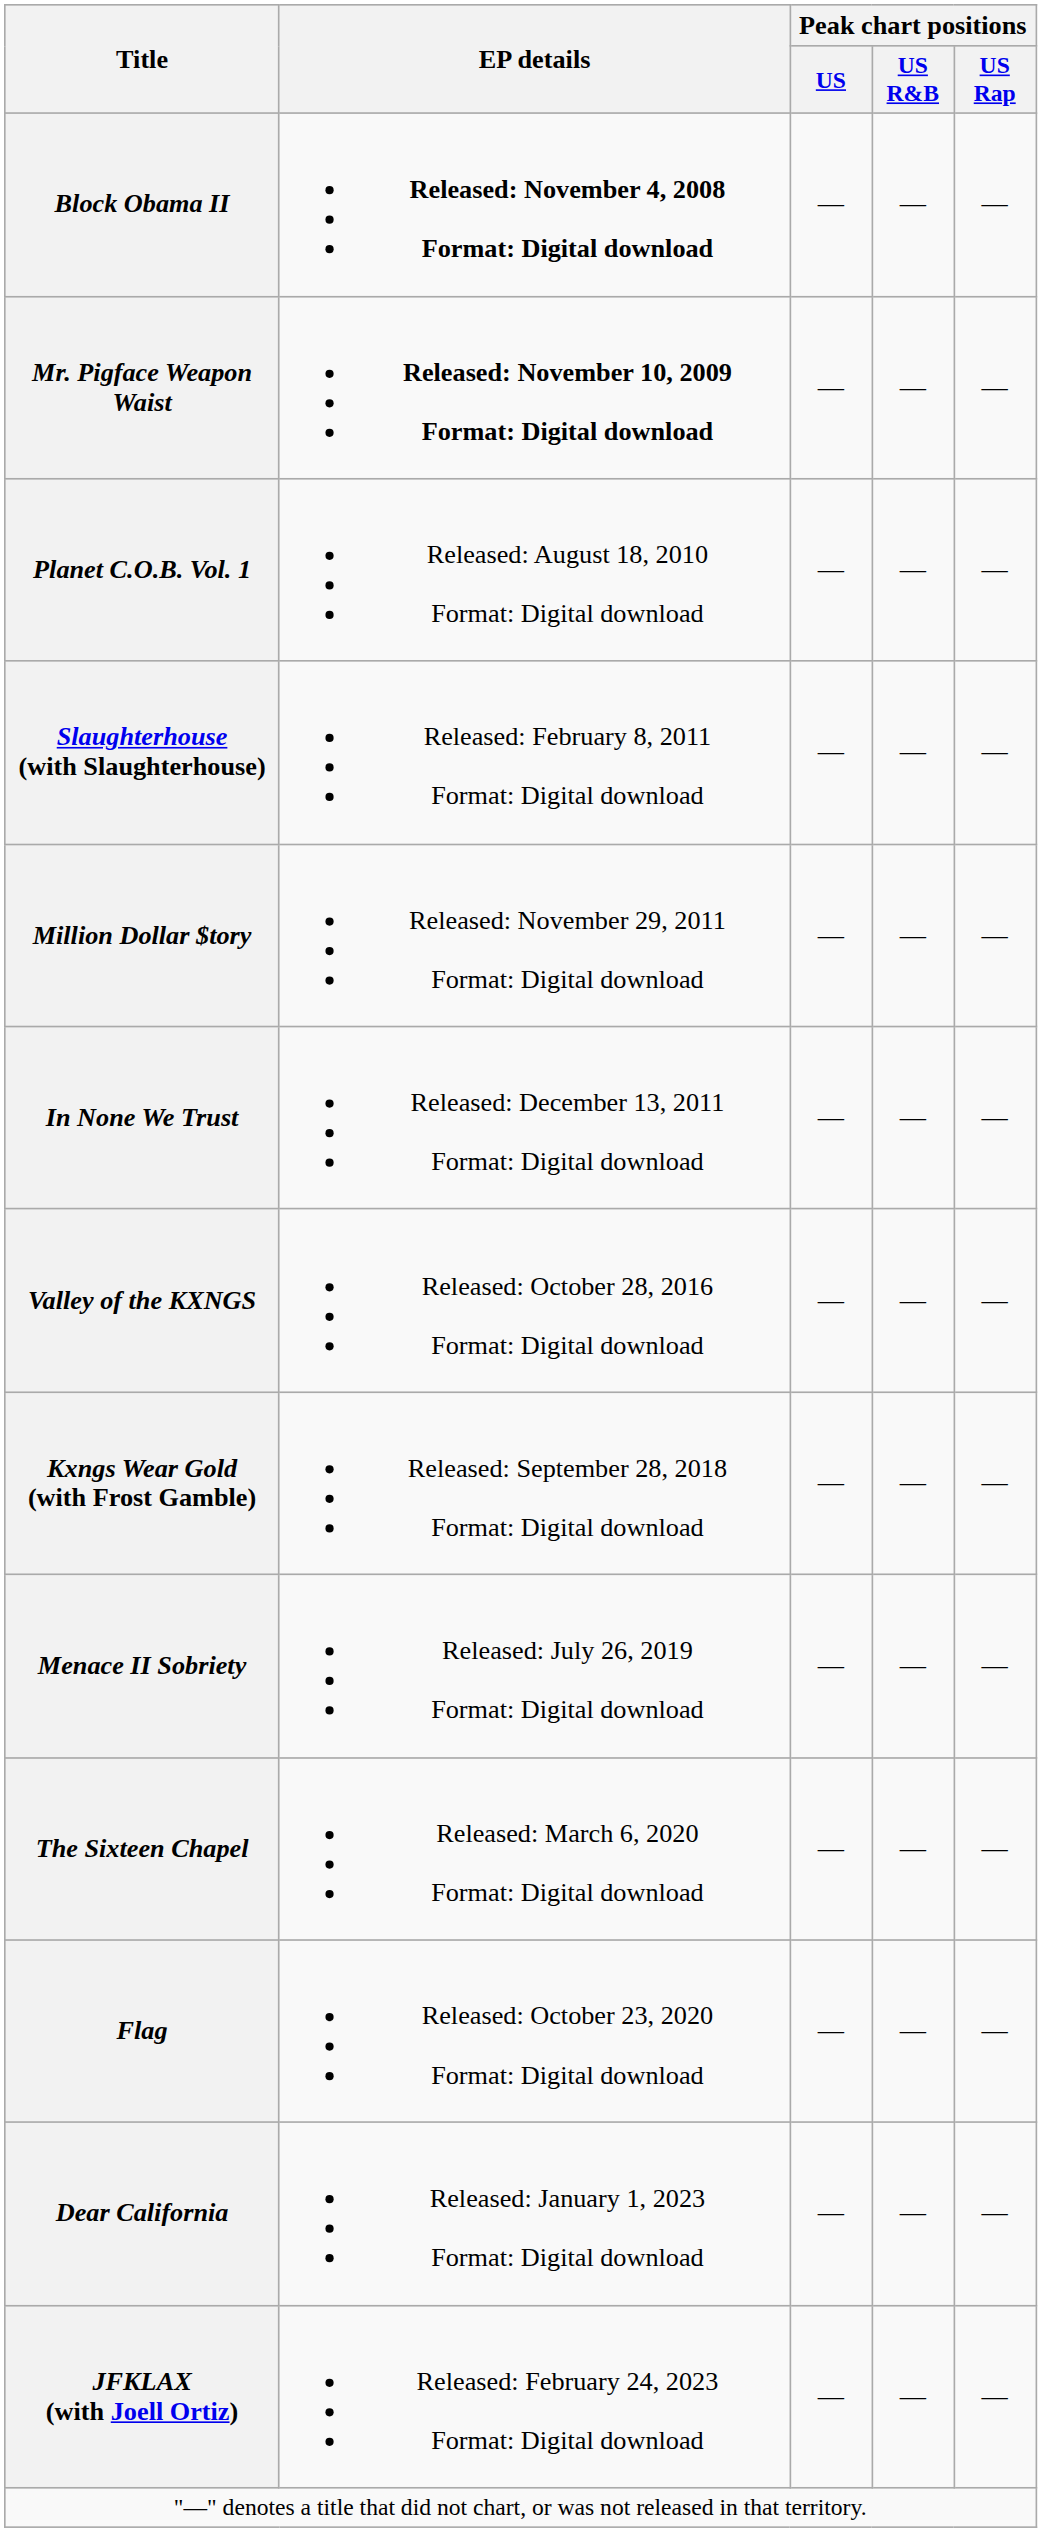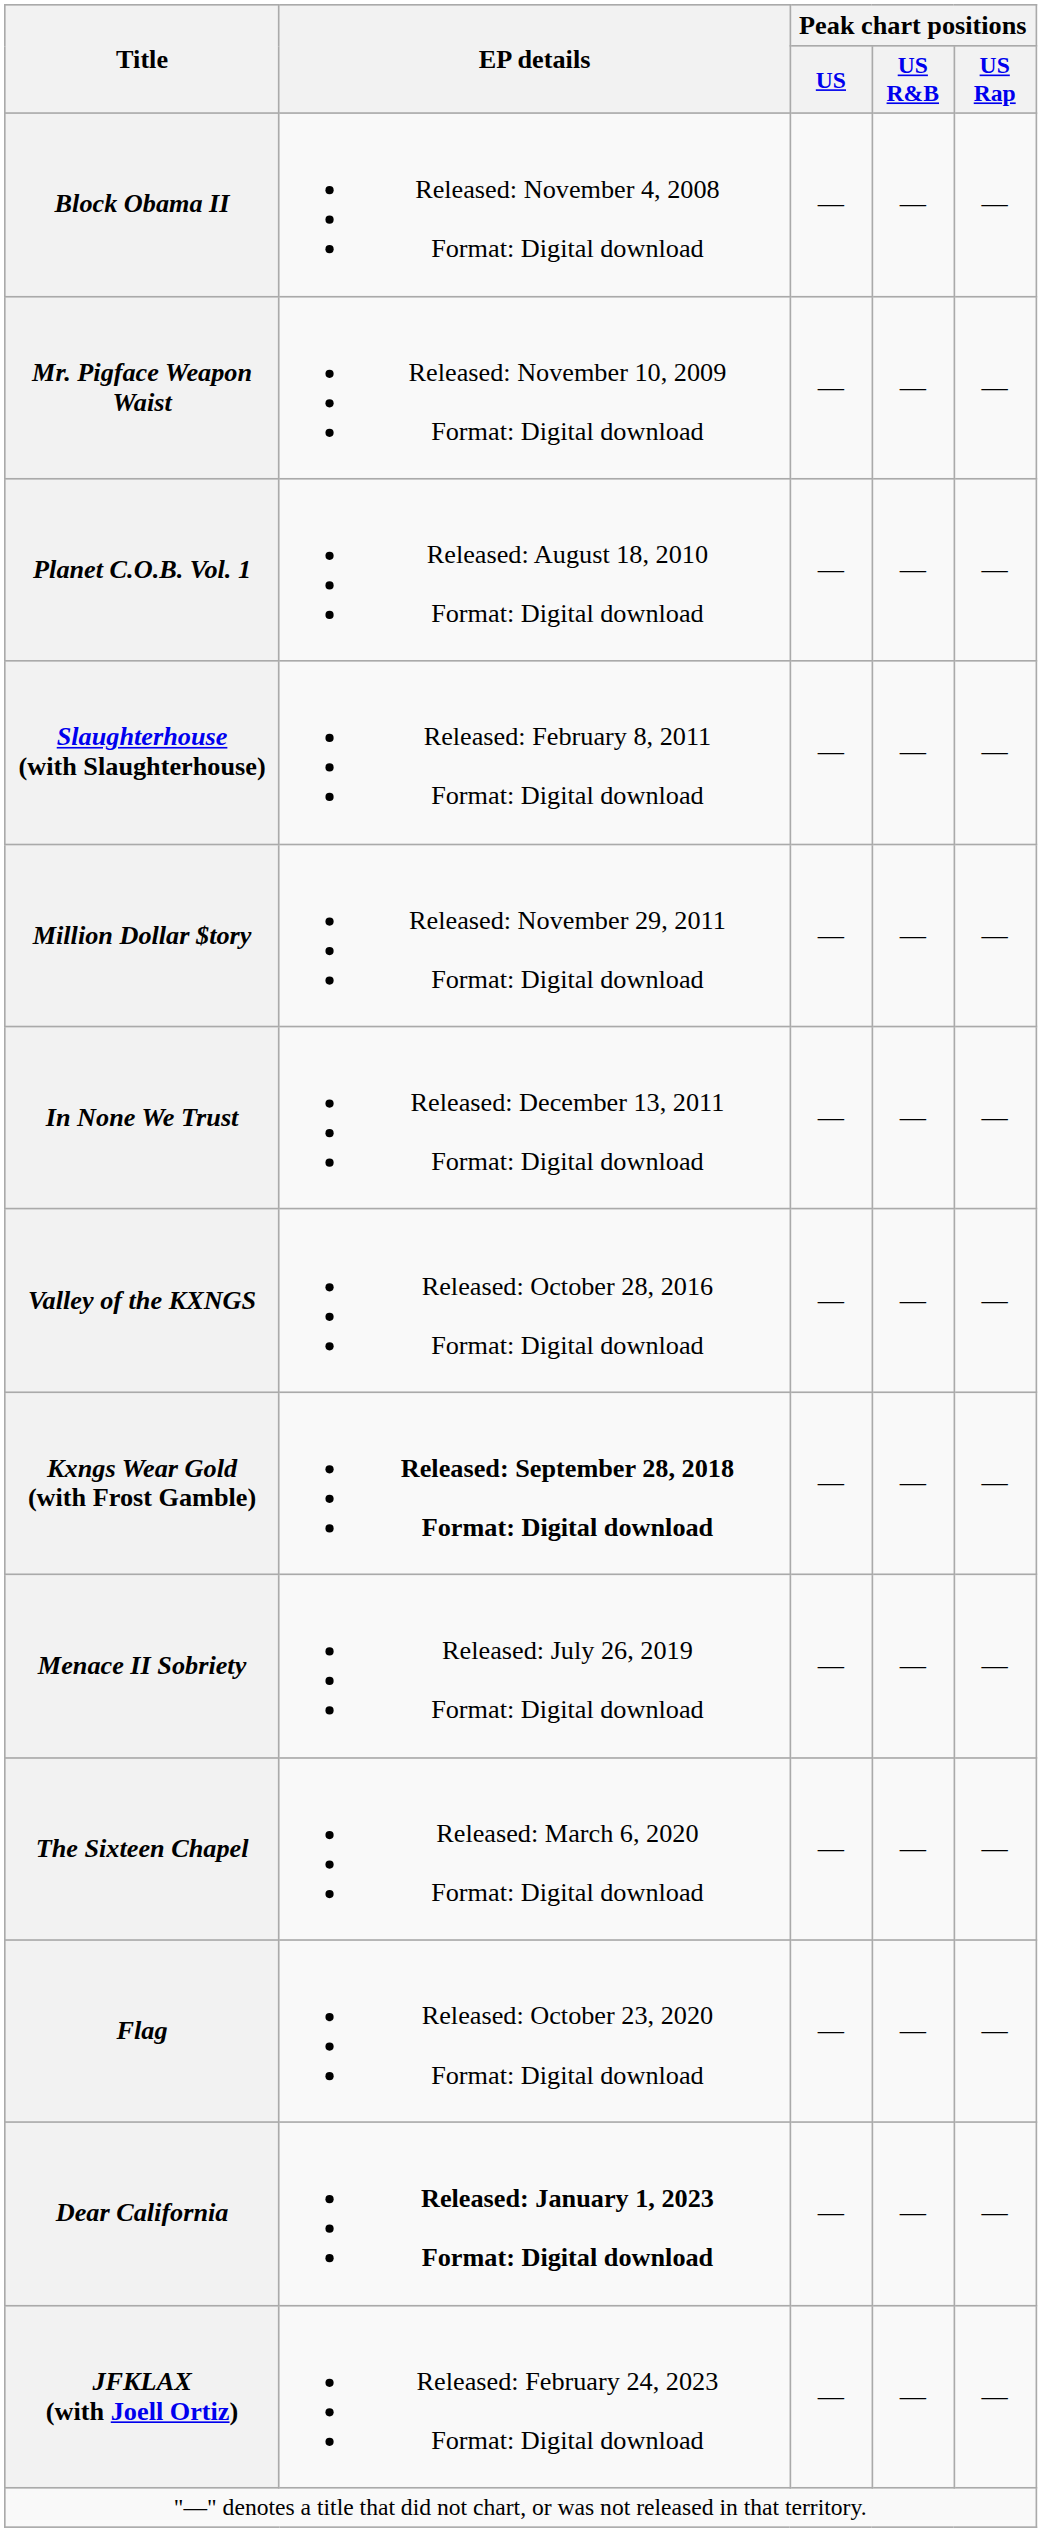(535, 219) bold -> (535, 219) normal
(535, 402) bold -> (535, 402) normal
(535, 1498) normal -> (535, 1498) bold
(535, 2229) normal -> (535, 2229) bold
